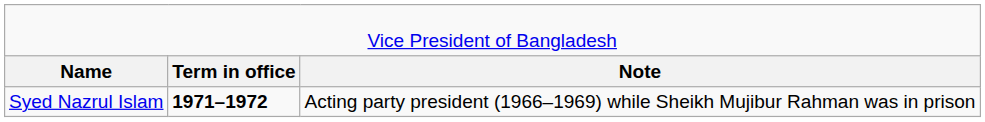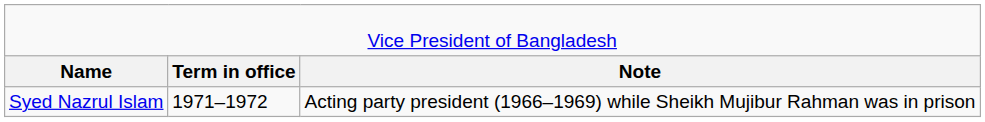(220, 101) bold -> (220, 101) normal
